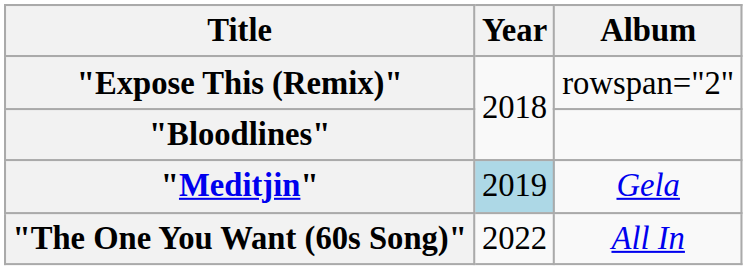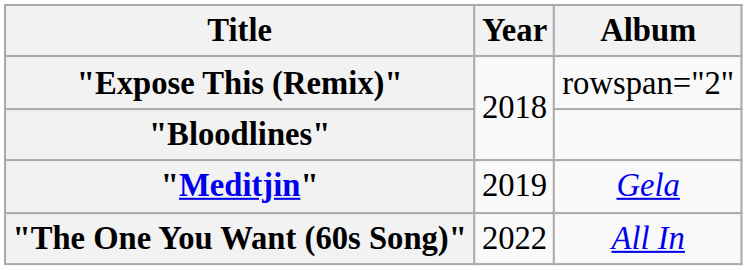(515, 185) lightblue background -> (515, 185) no background
